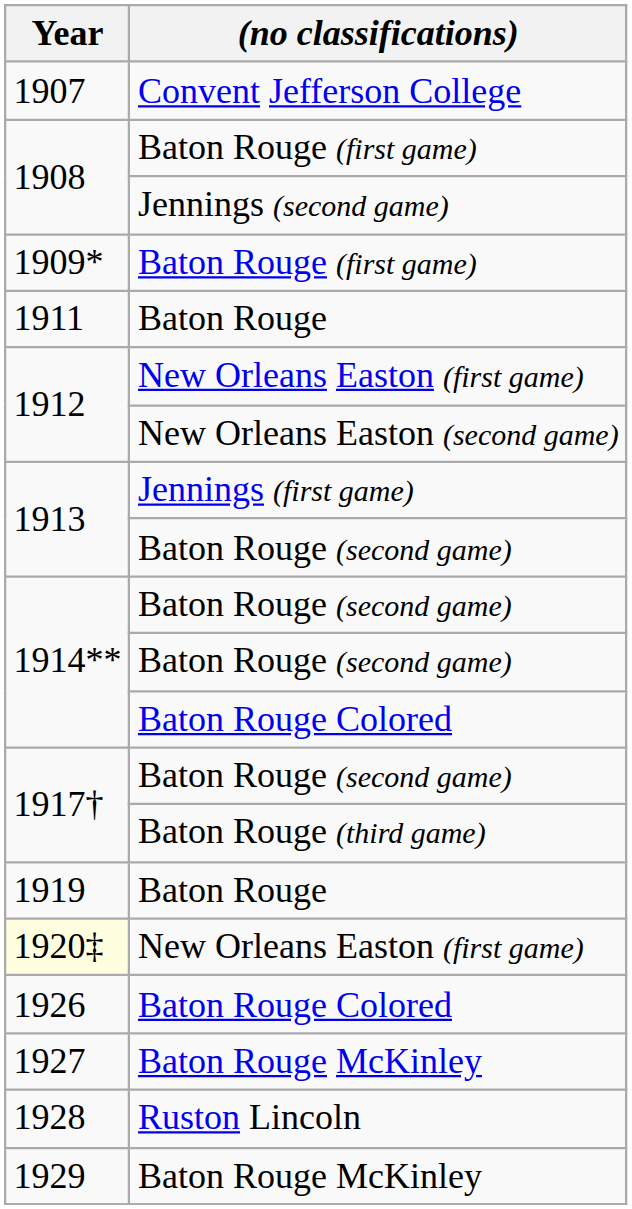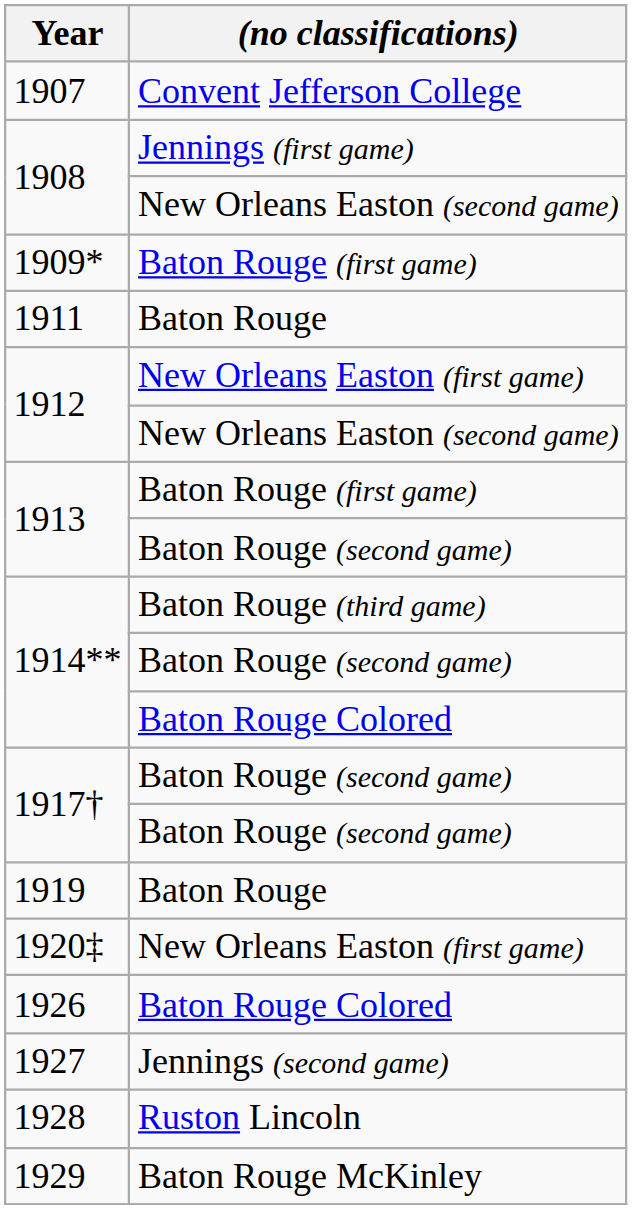(307, 147) Baton Rouge (first game) -> (276, 147) Jennings (first game)
(293, 204) Jennings (second game) -> (378, 204) New Orleans Easton (second game)
(276, 489) Jennings (first game) -> (307, 489) Baton Rouge (first game)
(325, 603) Baton Rouge (second game) -> (312, 603) Baton Rouge (third game)
(312, 832) Baton Rouge (third game) -> (325, 832) Baton Rouge (second game)
(58, 946) lightyellow background -> (58, 946) no background
(310, 1060) Baton Rouge McKinley -> (293, 1060) Jennings (second game)
